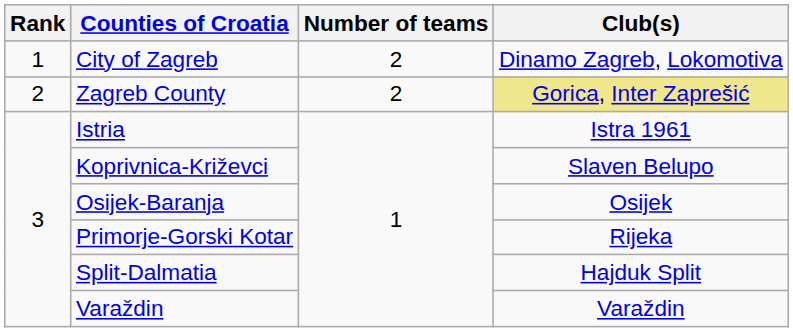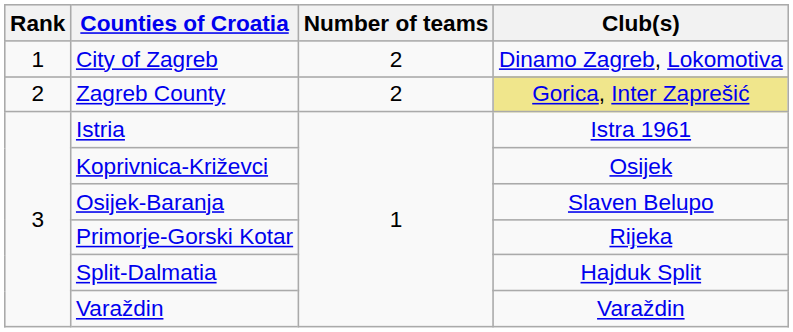(641, 166) Slaven Belupo -> (641, 166) Osijek
(641, 202) Osijek -> (641, 202) Slaven Belupo
